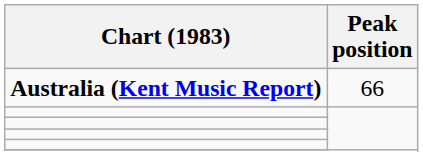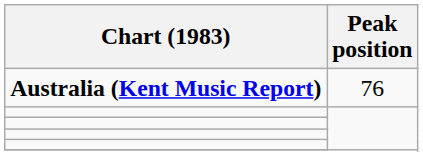(372, 87) 66 -> (372, 87) 76
